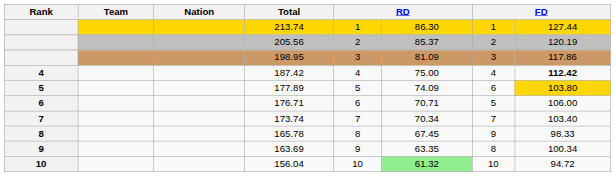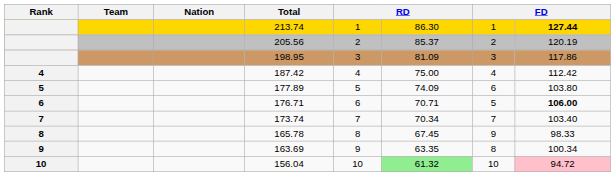(563, 27) normal -> (563, 27) bold
(563, 73) bold -> (563, 73) normal
(563, 88) gold background -> (563, 88) no background
(563, 103) normal -> (563, 103) bold
(563, 164) no background -> (563, 164) pink background
